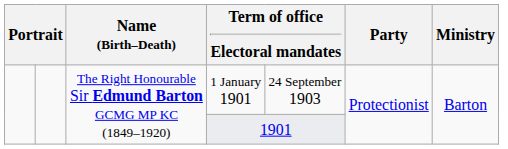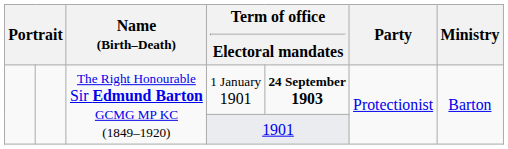(305, 91) normal -> (307, 90) bold
